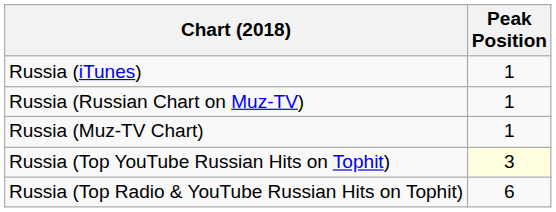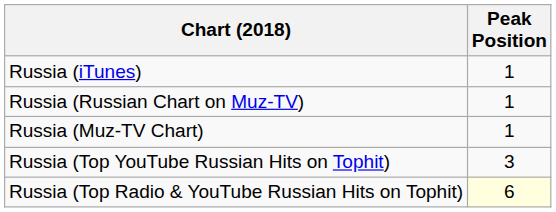(509, 161) lightyellow background -> (509, 161) no background
(509, 191) no background -> (509, 191) lightyellow background
